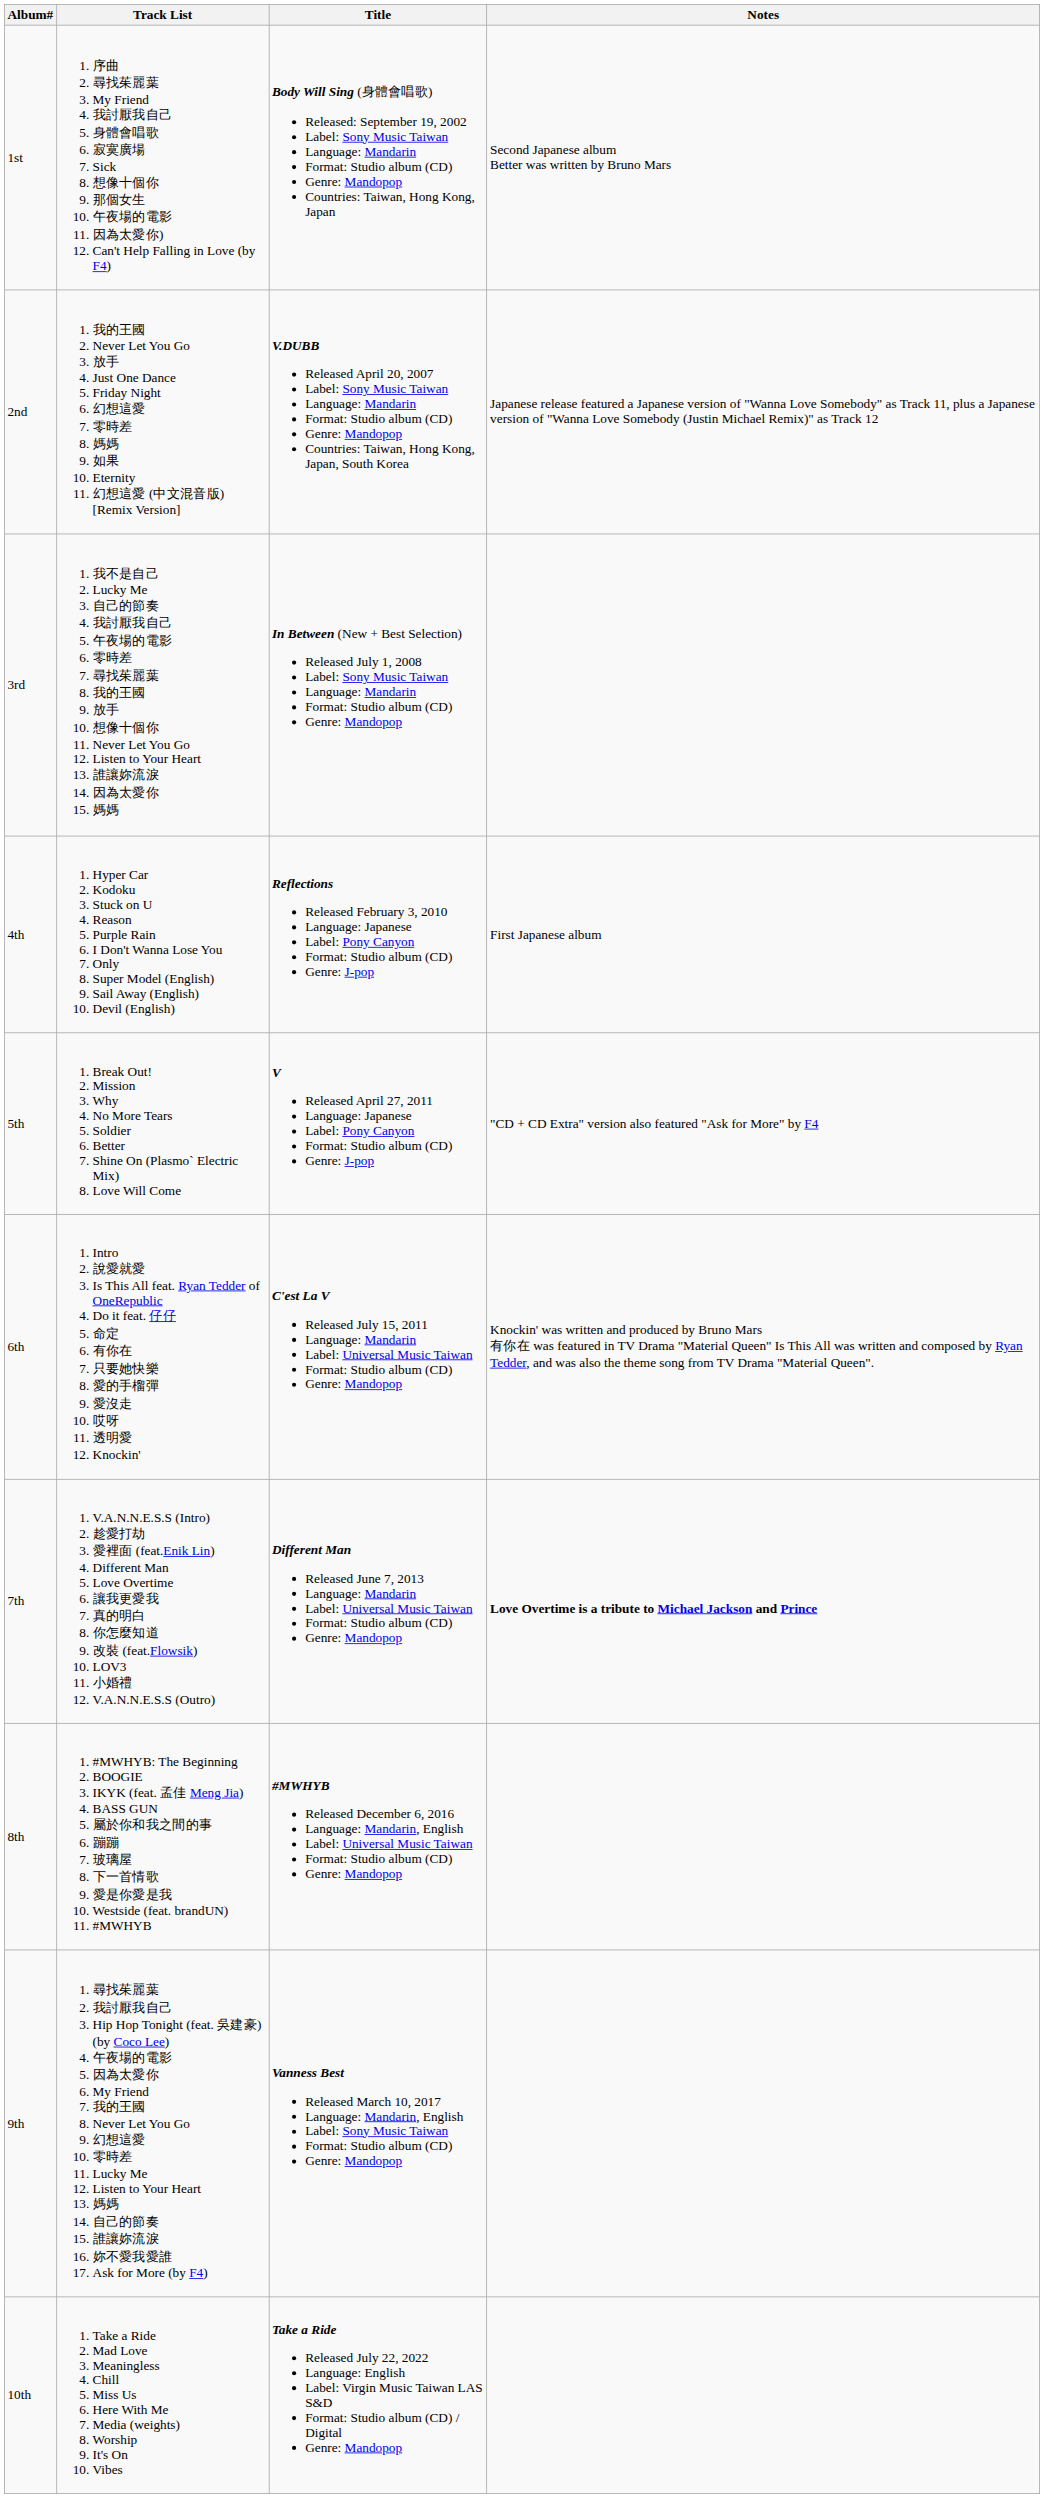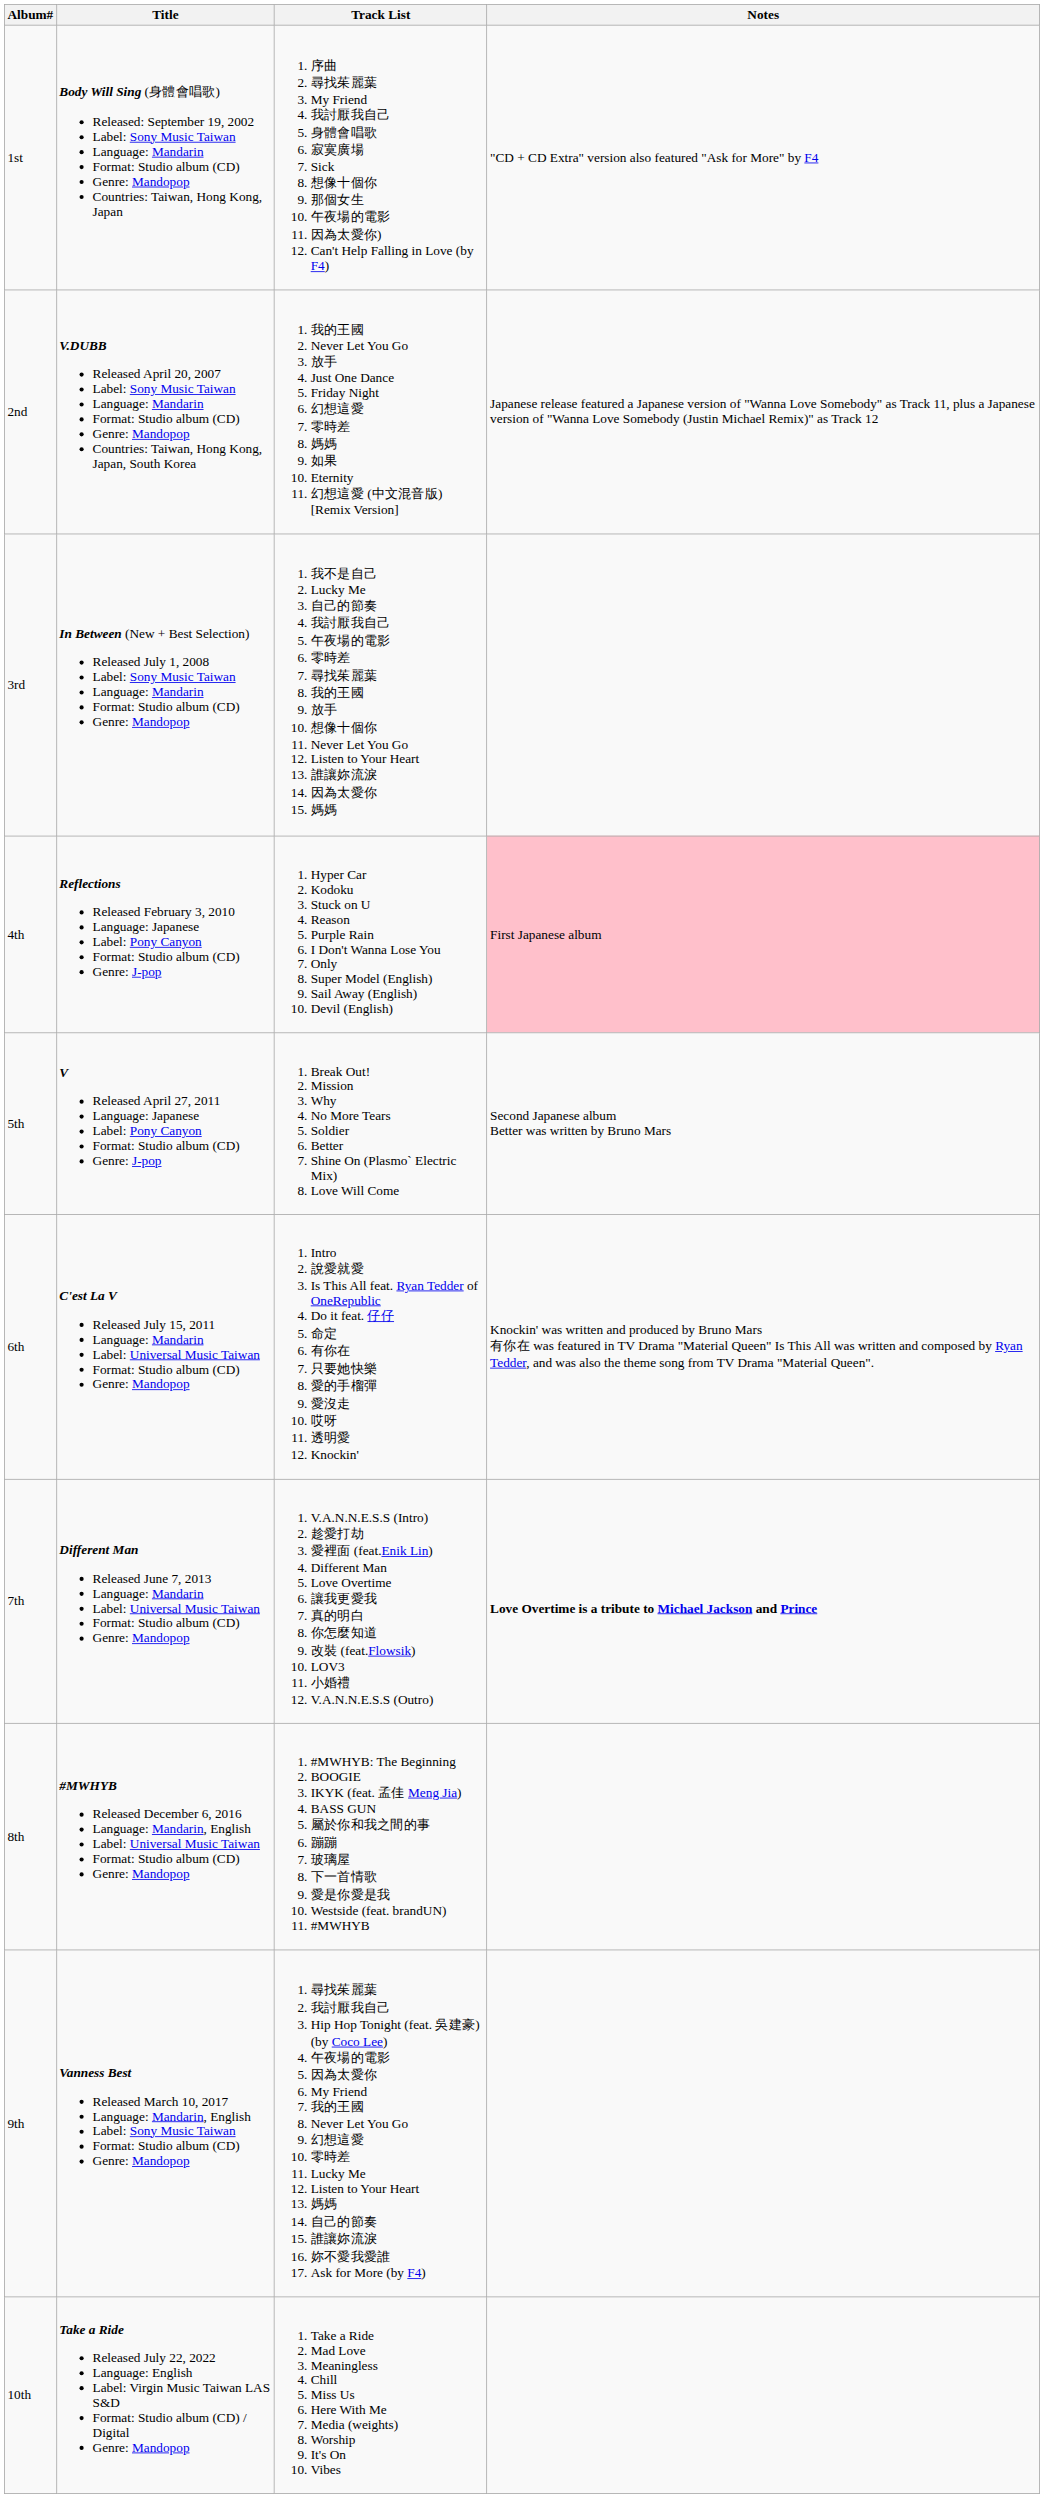columns swapped: (378, 15) <-> (163, 15)
(581, 157) Second Japanese album Better was written by Bruno Mars -> (654, 157) "CD + CD Extra" version also featured "Ask for More" by F4
(546, 934) no background -> (546, 934) pink background
(654, 1123) "CD + CD Extra" version also featured "Ask for More" by F4 -> (581, 1123) Second Japanese album Better was written by Bruno Mars
